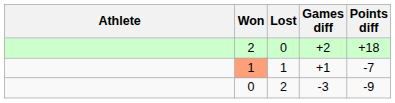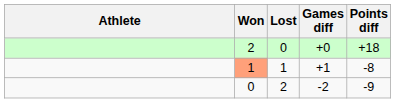(323, 48) +2 -> (323, 48) +0
(369, 68) -7 -> (369, 68) -8
(323, 87) -3 -> (323, 87) -2
